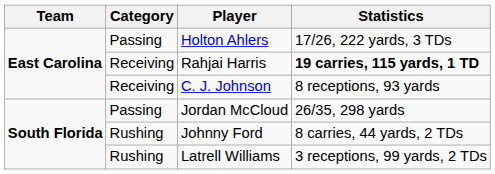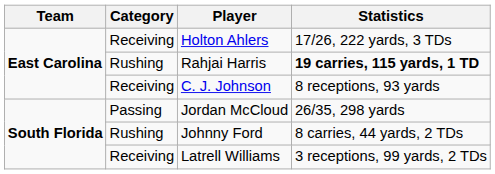(136, 40) Passing -> (142, 40) Receiving
(142, 63) Receiving -> (137, 63) Rushing
(137, 156) Rushing -> (142, 156) Receiving
